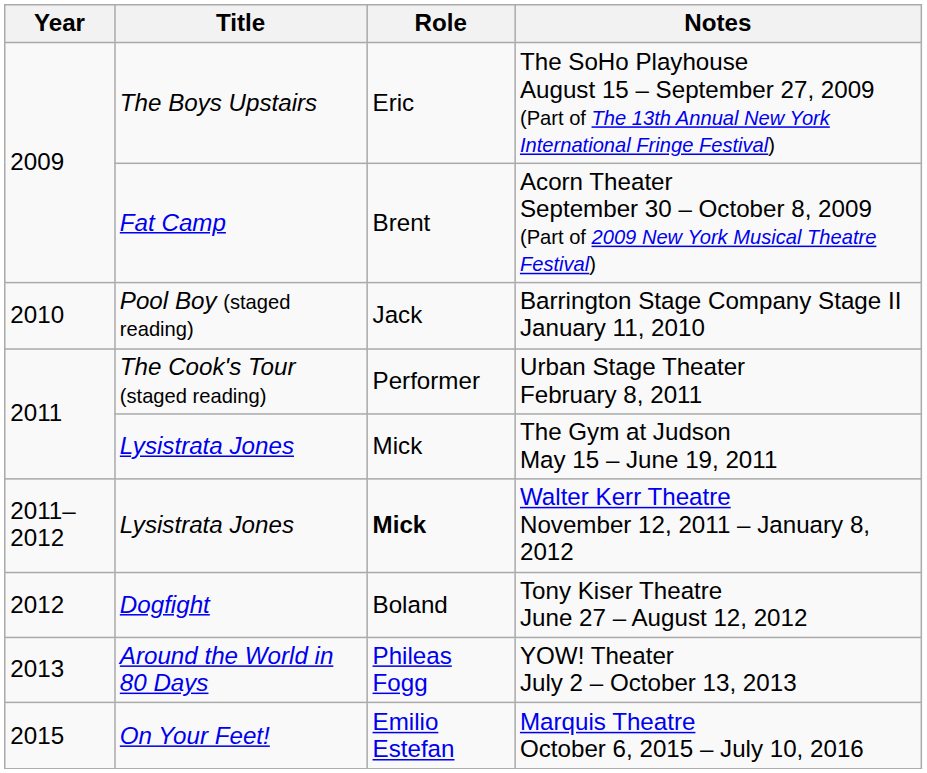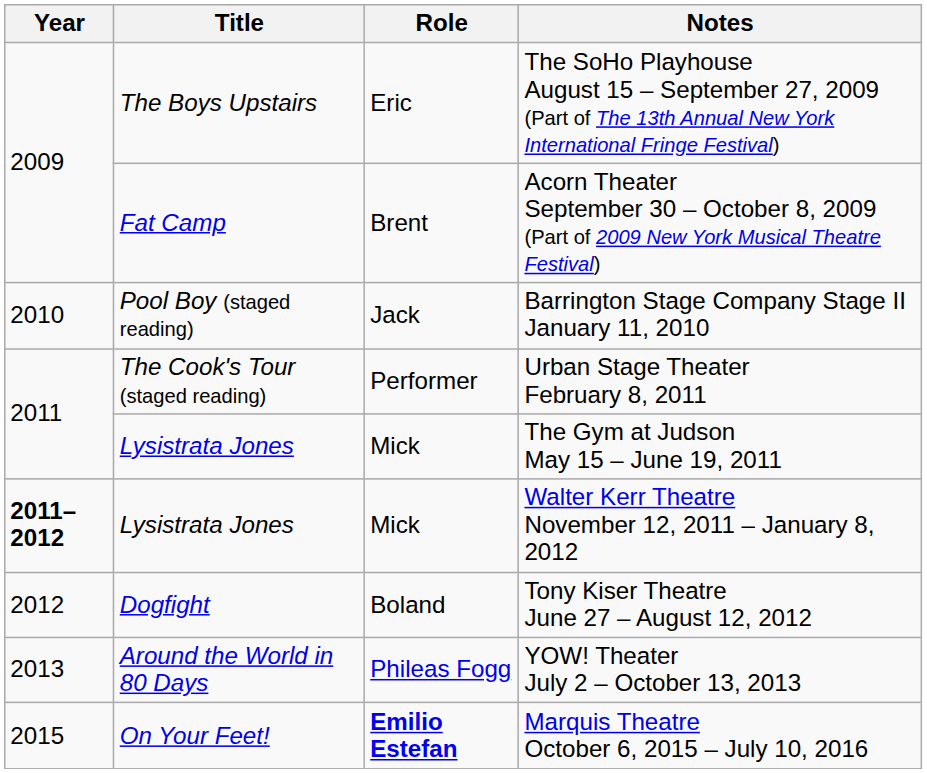(43, 525) normal -> (43, 525) bold
(399, 525) bold -> (395, 525) normal
(414, 735) normal -> (414, 735) bold
